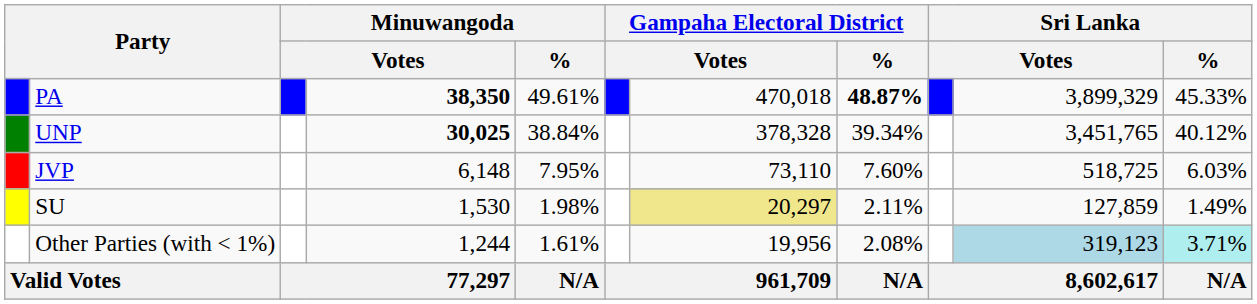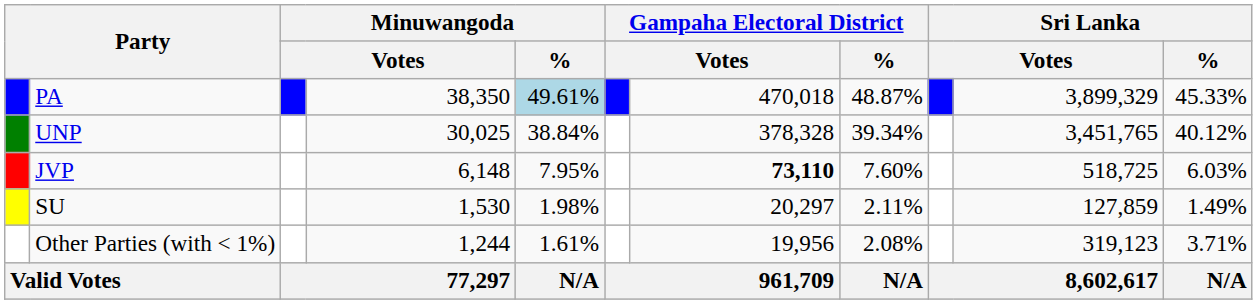(478, 96) bold -> (478, 96) normal
(563, 96) no background -> (563, 96) lightblue background
(885, 96) bold -> (887, 96) normal
(478, 133) bold -> (478, 133) normal
(800, 170) normal -> (803, 170) bold
(799, 206) khaki background -> (802, 206) no background
(1120, 243) lightblue background -> (1120, 243) no background
(1217, 243) paleturquoise background -> (1217, 243) no background
